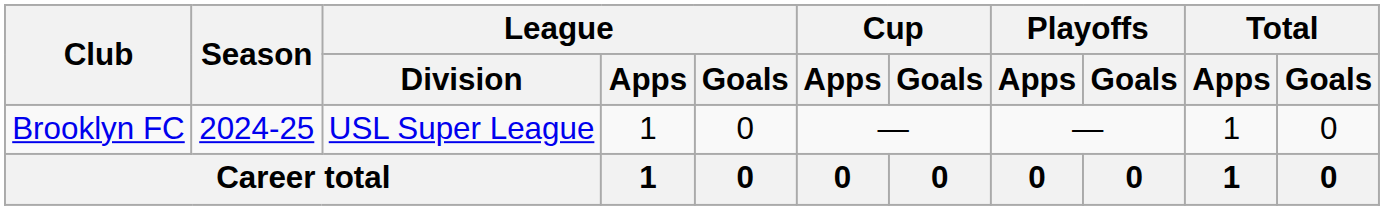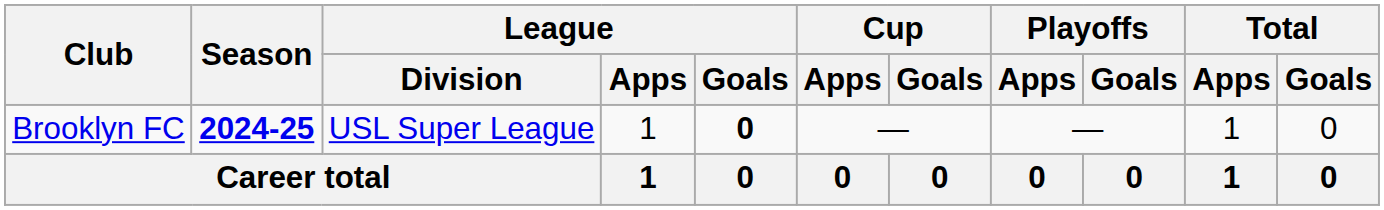(257, 128) normal -> (257, 128) bold
(745, 128) normal -> (745, 128) bold
